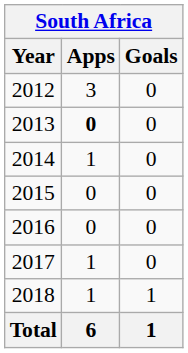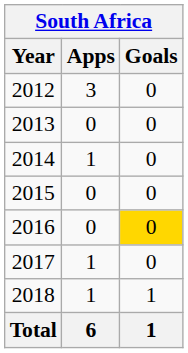(91, 124) bold -> (91, 124) normal
(151, 227) no background -> (151, 227) gold background
